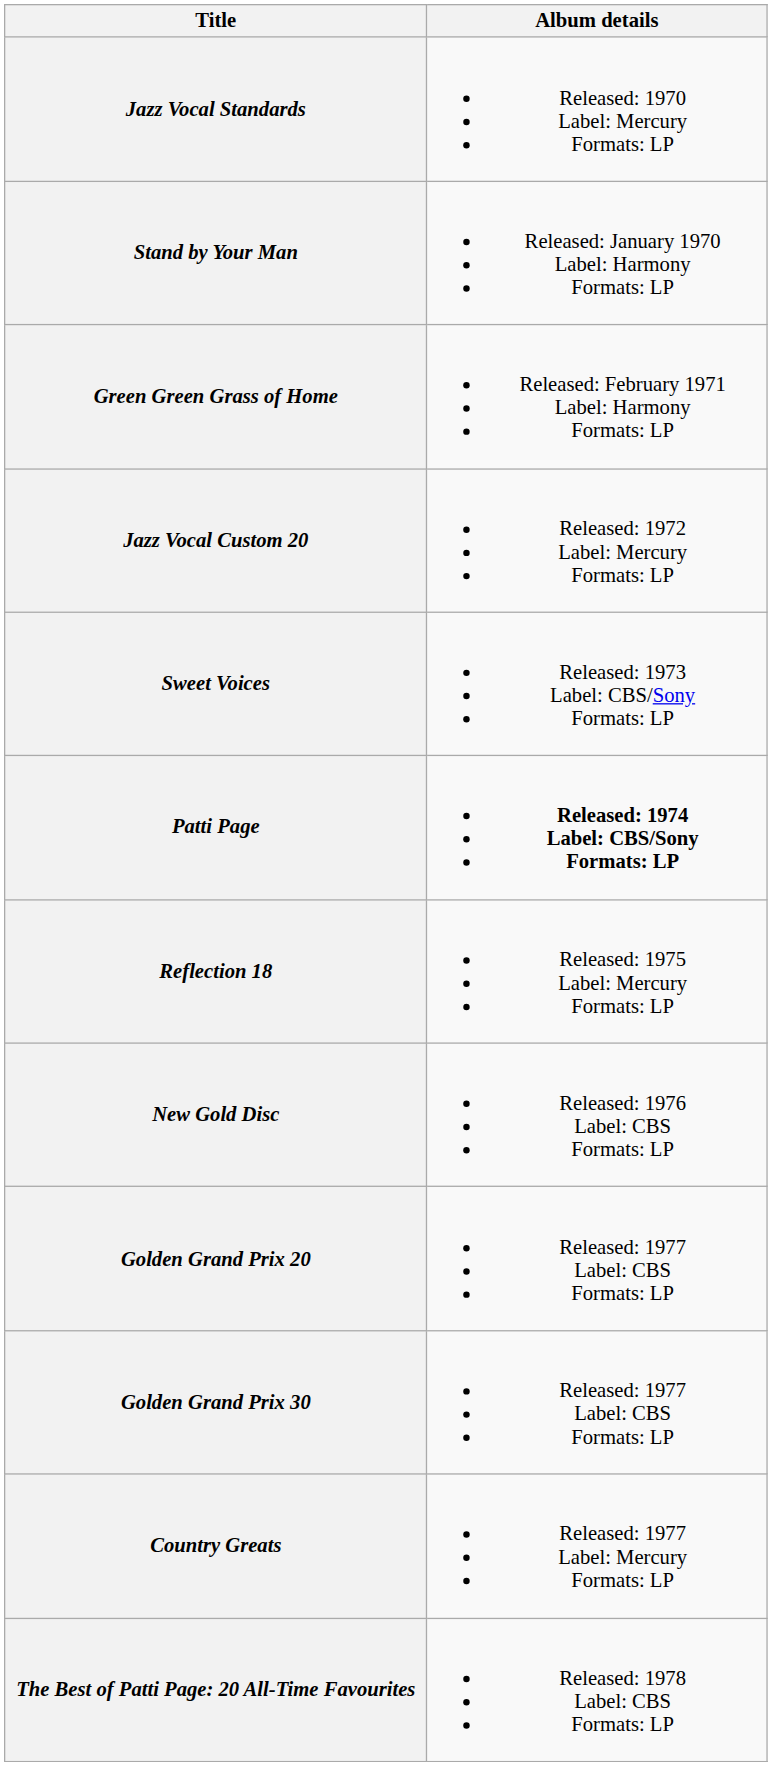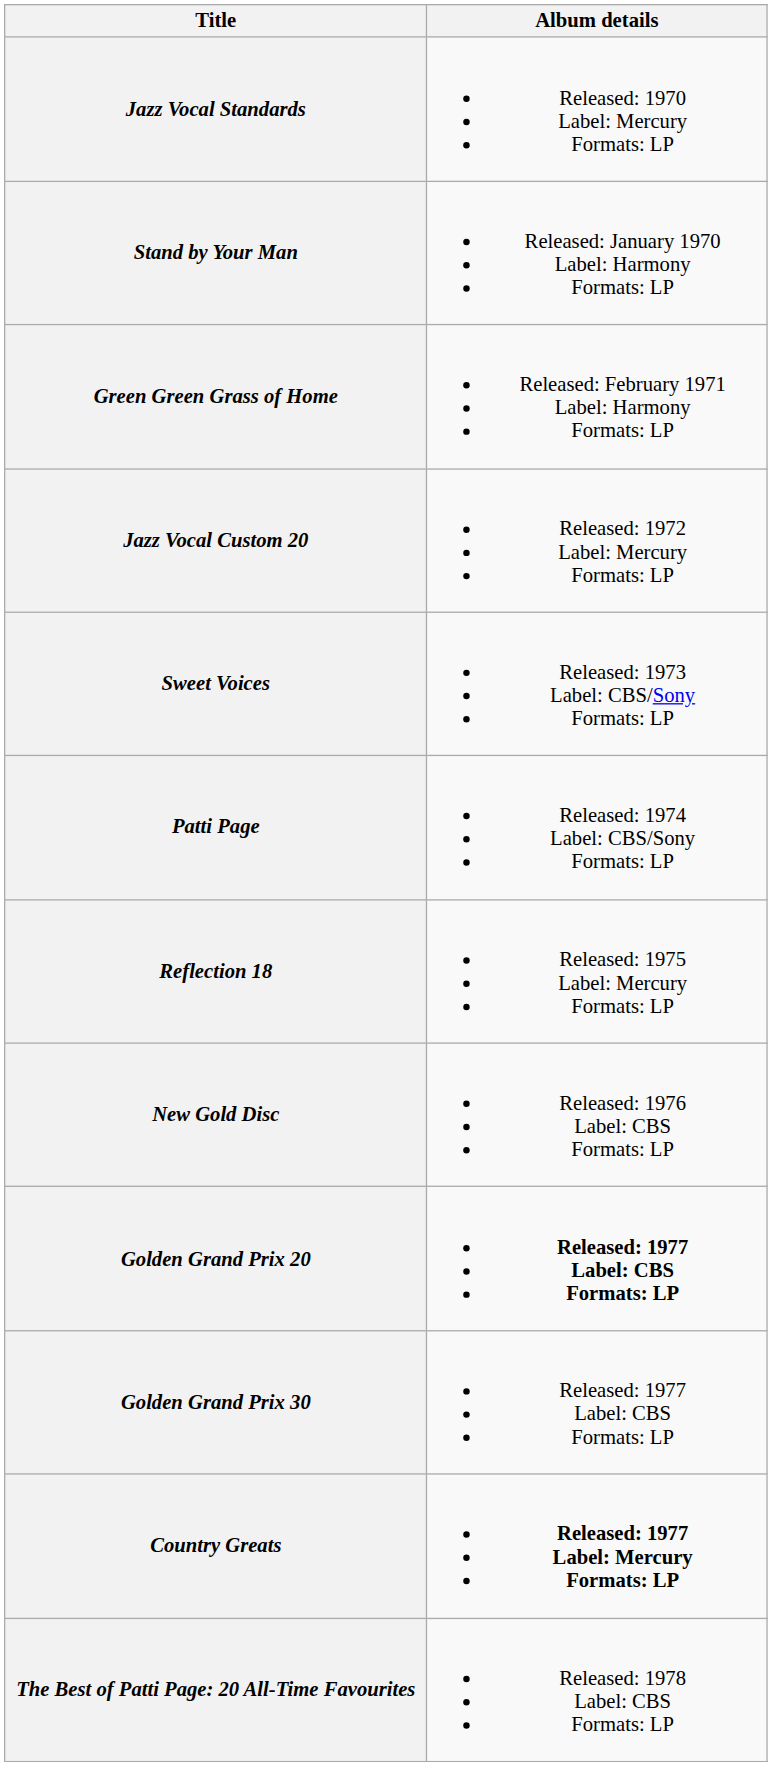(597, 839) bold -> (597, 839) normal
(597, 1270) normal -> (597, 1270) bold
(597, 1558) normal -> (597, 1558) bold
